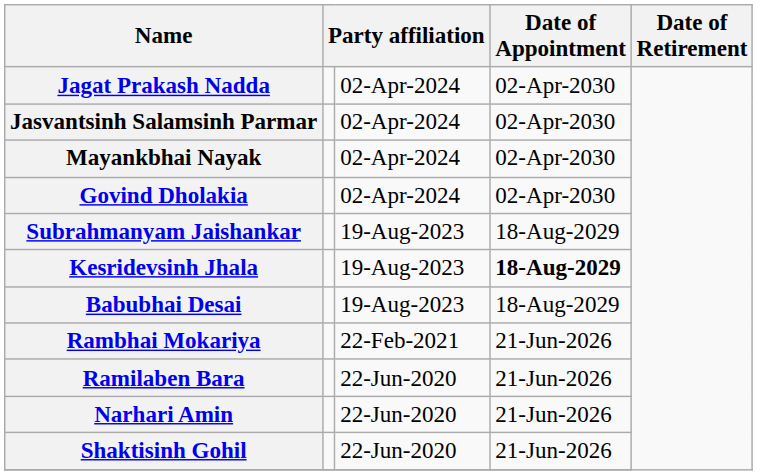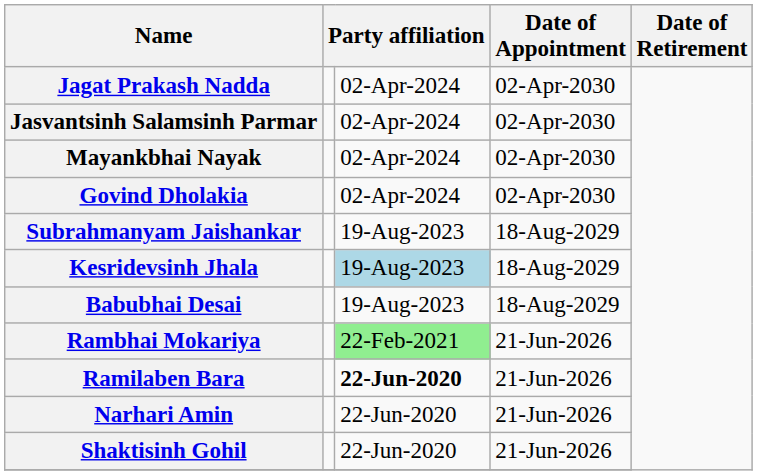(402, 267) no background -> (402, 267) lightblue background
(558, 267) bold -> (557, 267) normal
(400, 341) no background -> (400, 341) lightgreen background
(398, 377) normal -> (401, 377) bold
